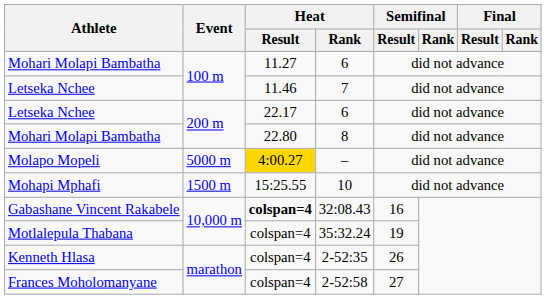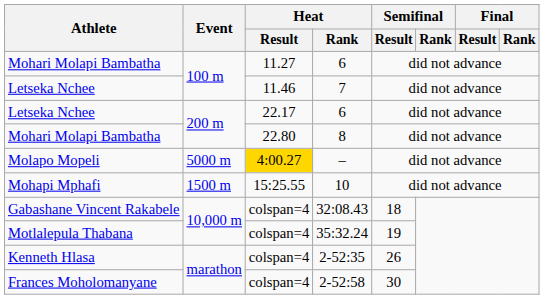(280, 209) bold -> (279, 209) normal
(396, 209) 16 -> (394, 209) 18
(396, 282) 27 -> (394, 282) 30
